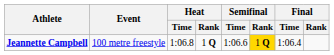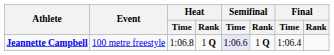(236, 43) no background -> (236, 43) lavender background
(262, 43) gold background -> (262, 43) no background
